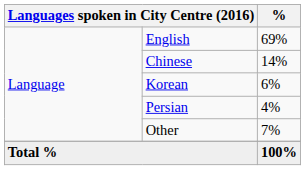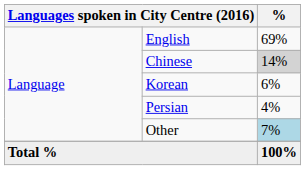(274, 61) no background -> (274, 61) lightgrey background
(271, 130) no background -> (271, 130) lightblue background
